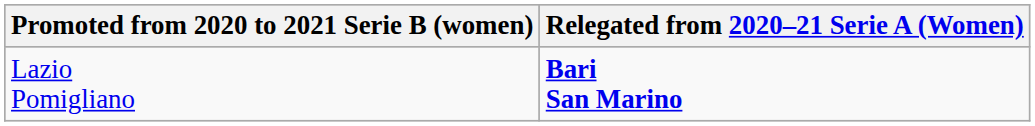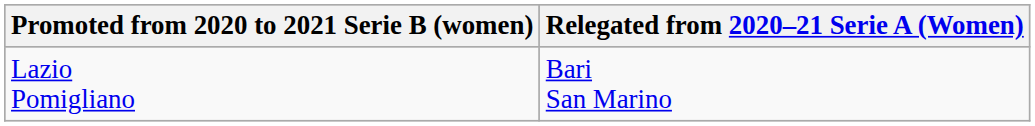(614, 83) bold -> (609, 83) normal
